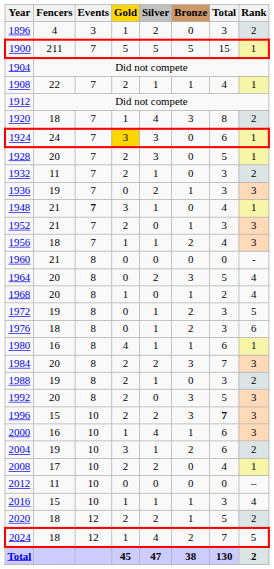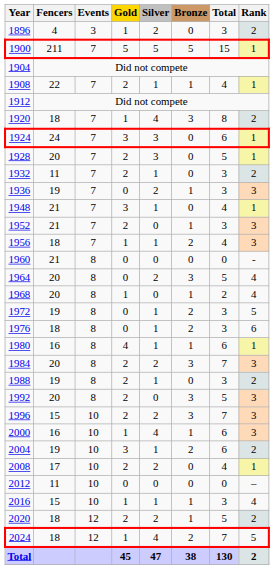(126, 137) gold background -> (126, 137) no background
(93, 208) bold -> (93, 208) normal
(224, 415) bold -> (224, 415) normal
